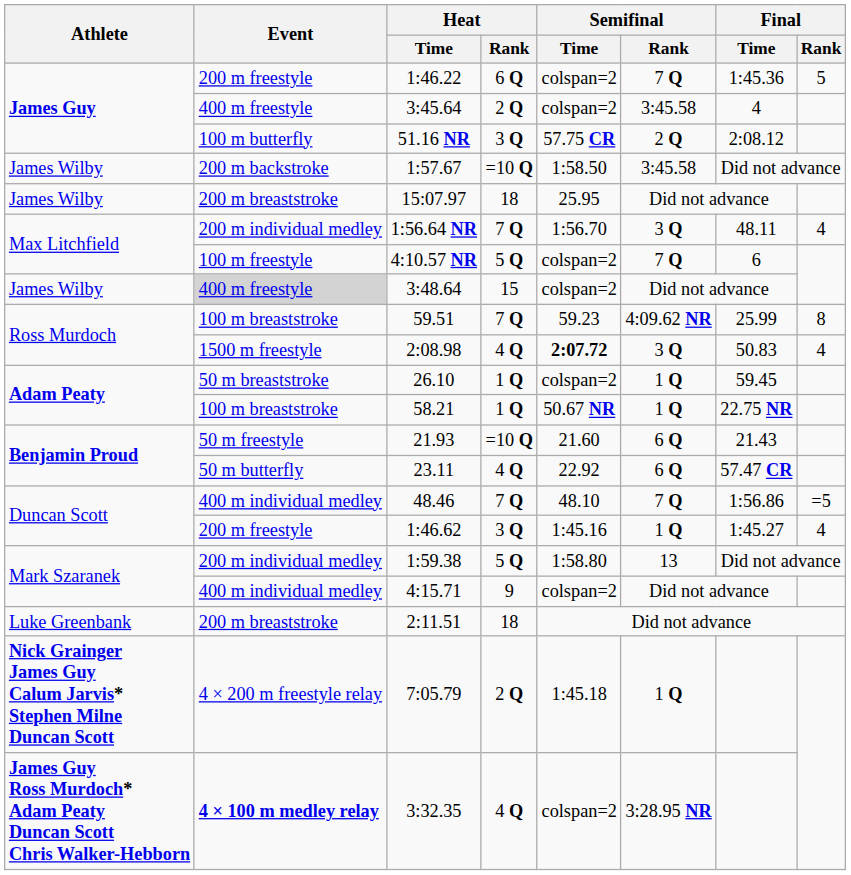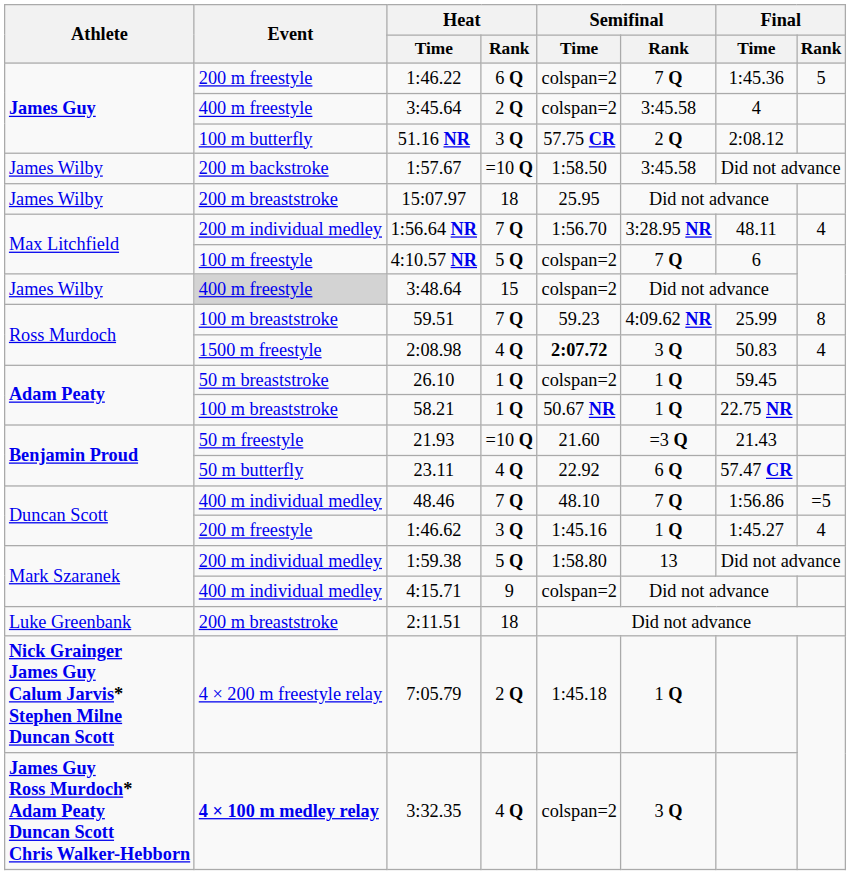(669, 229) 3 Q -> (669, 229) 3:28.95 NR
(669, 440) 6 Q -> (669, 440) =3 Q
(669, 811) 3:28.95 NR -> (669, 811) 3 Q
